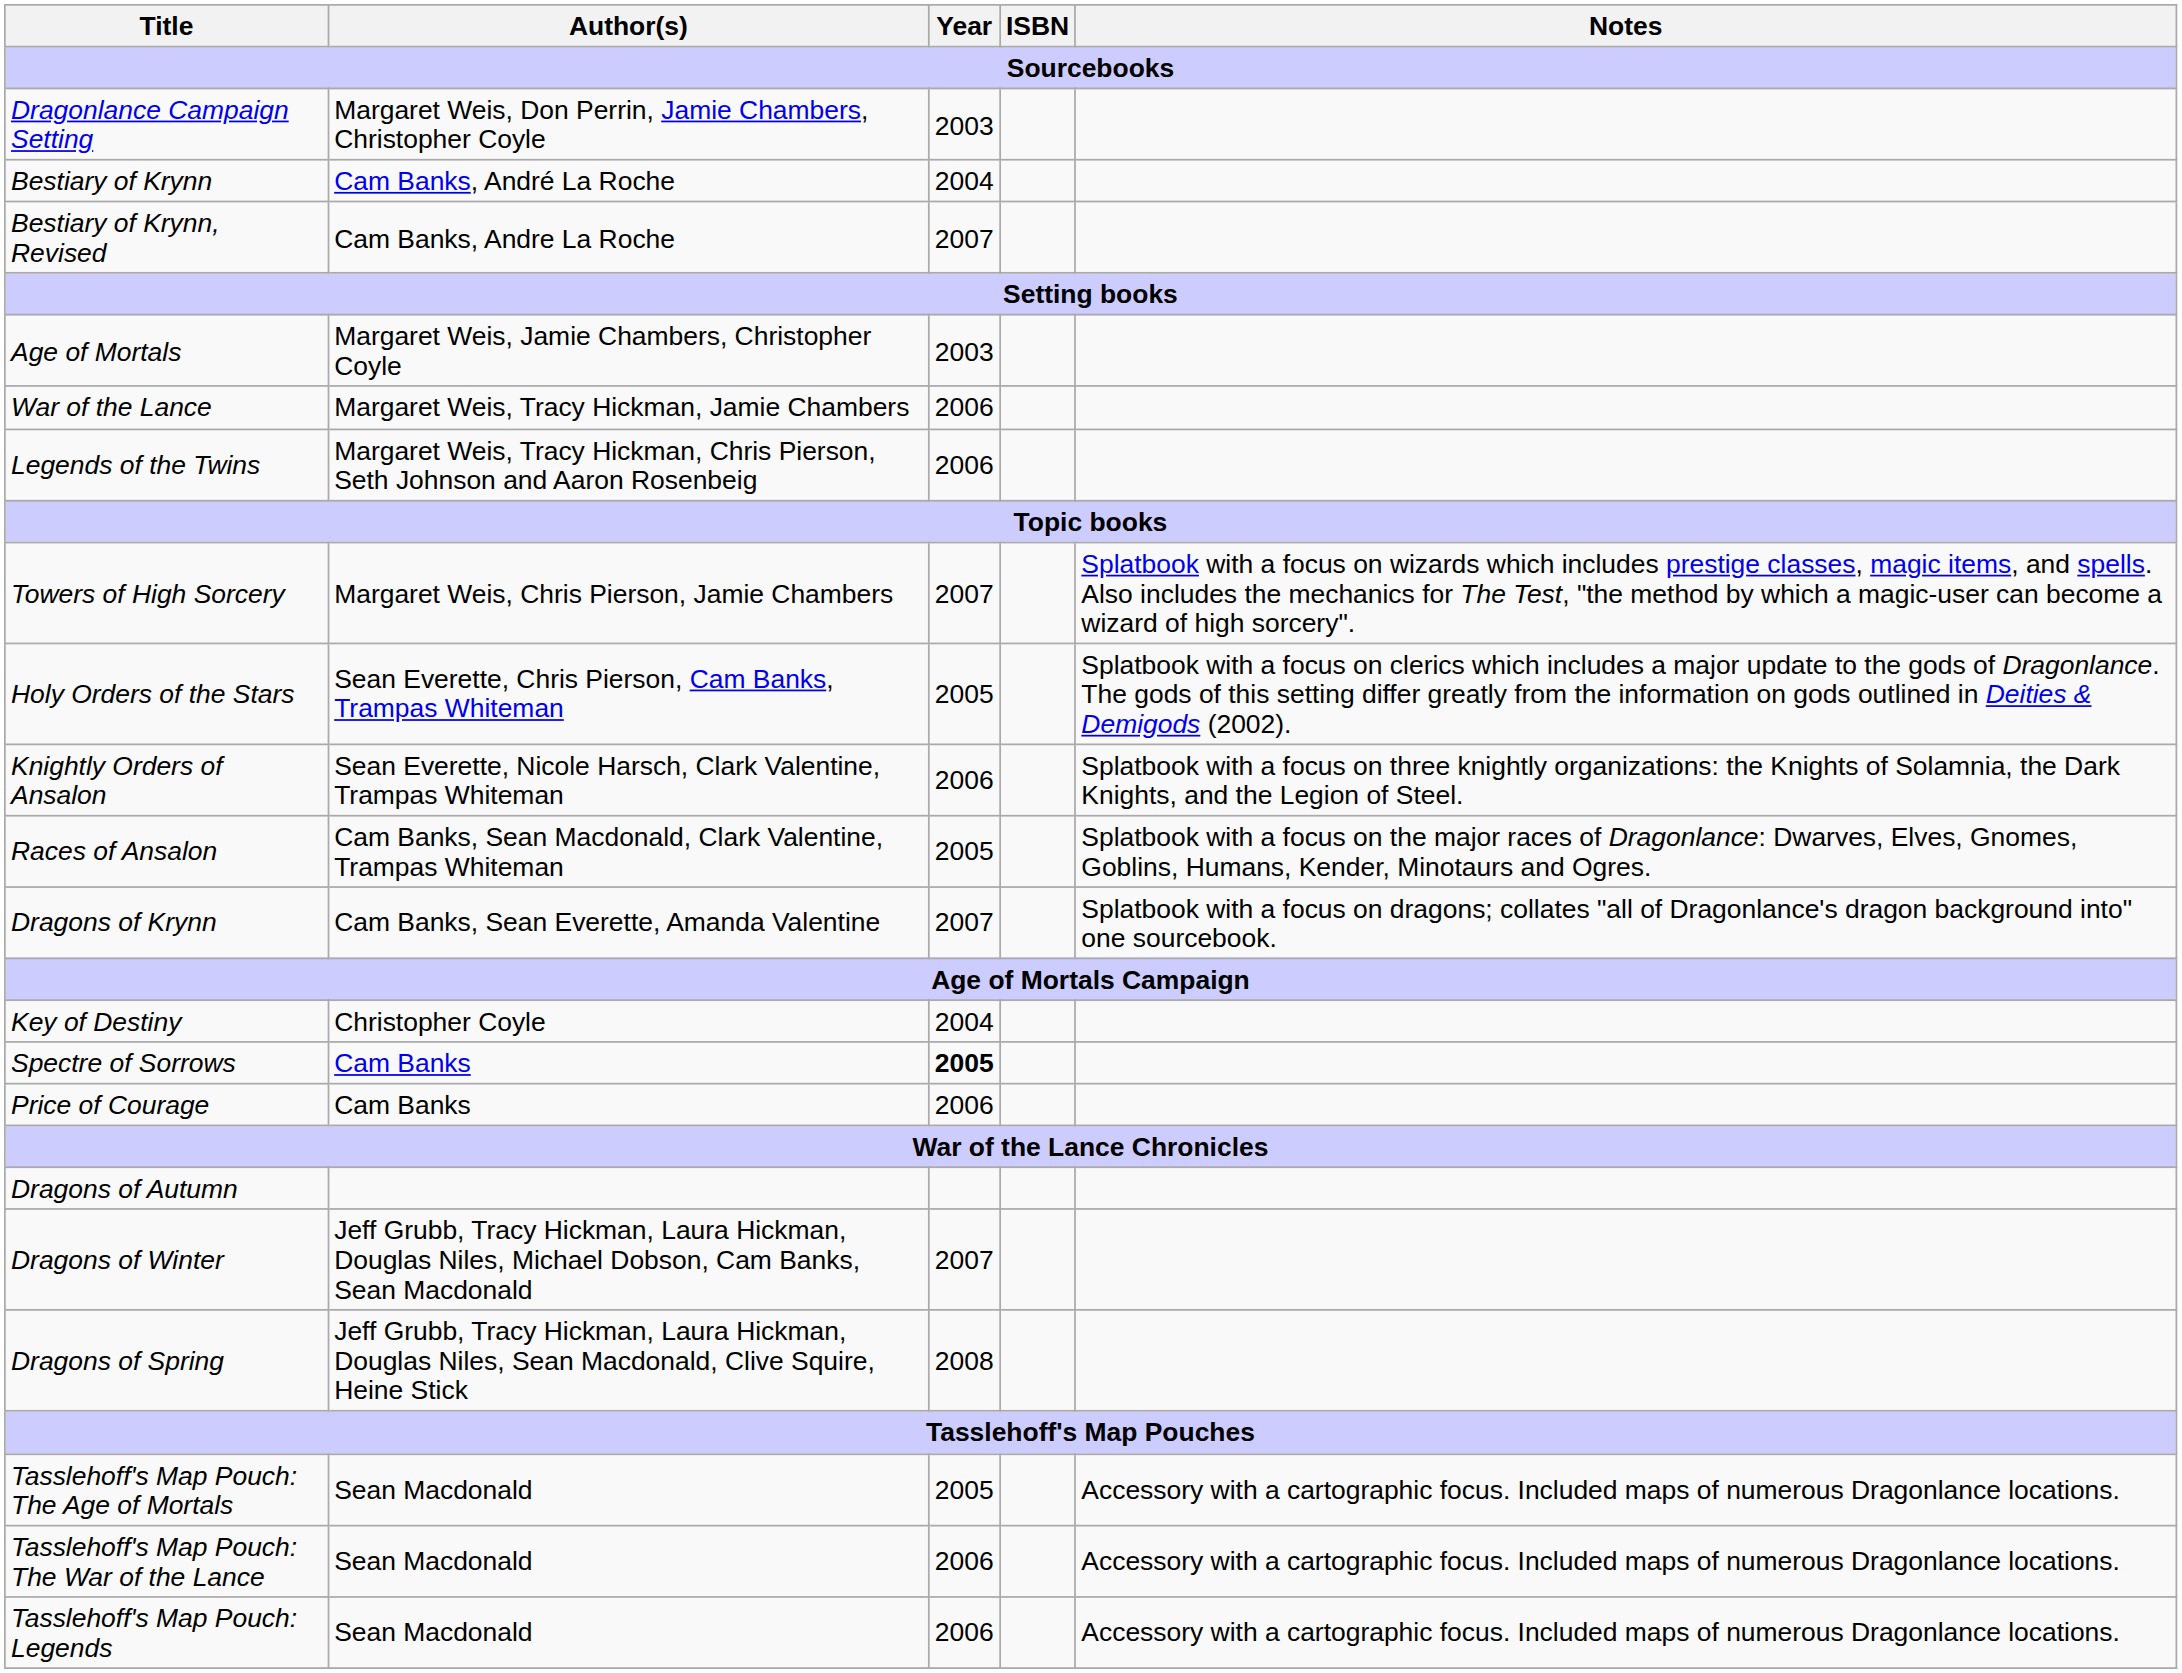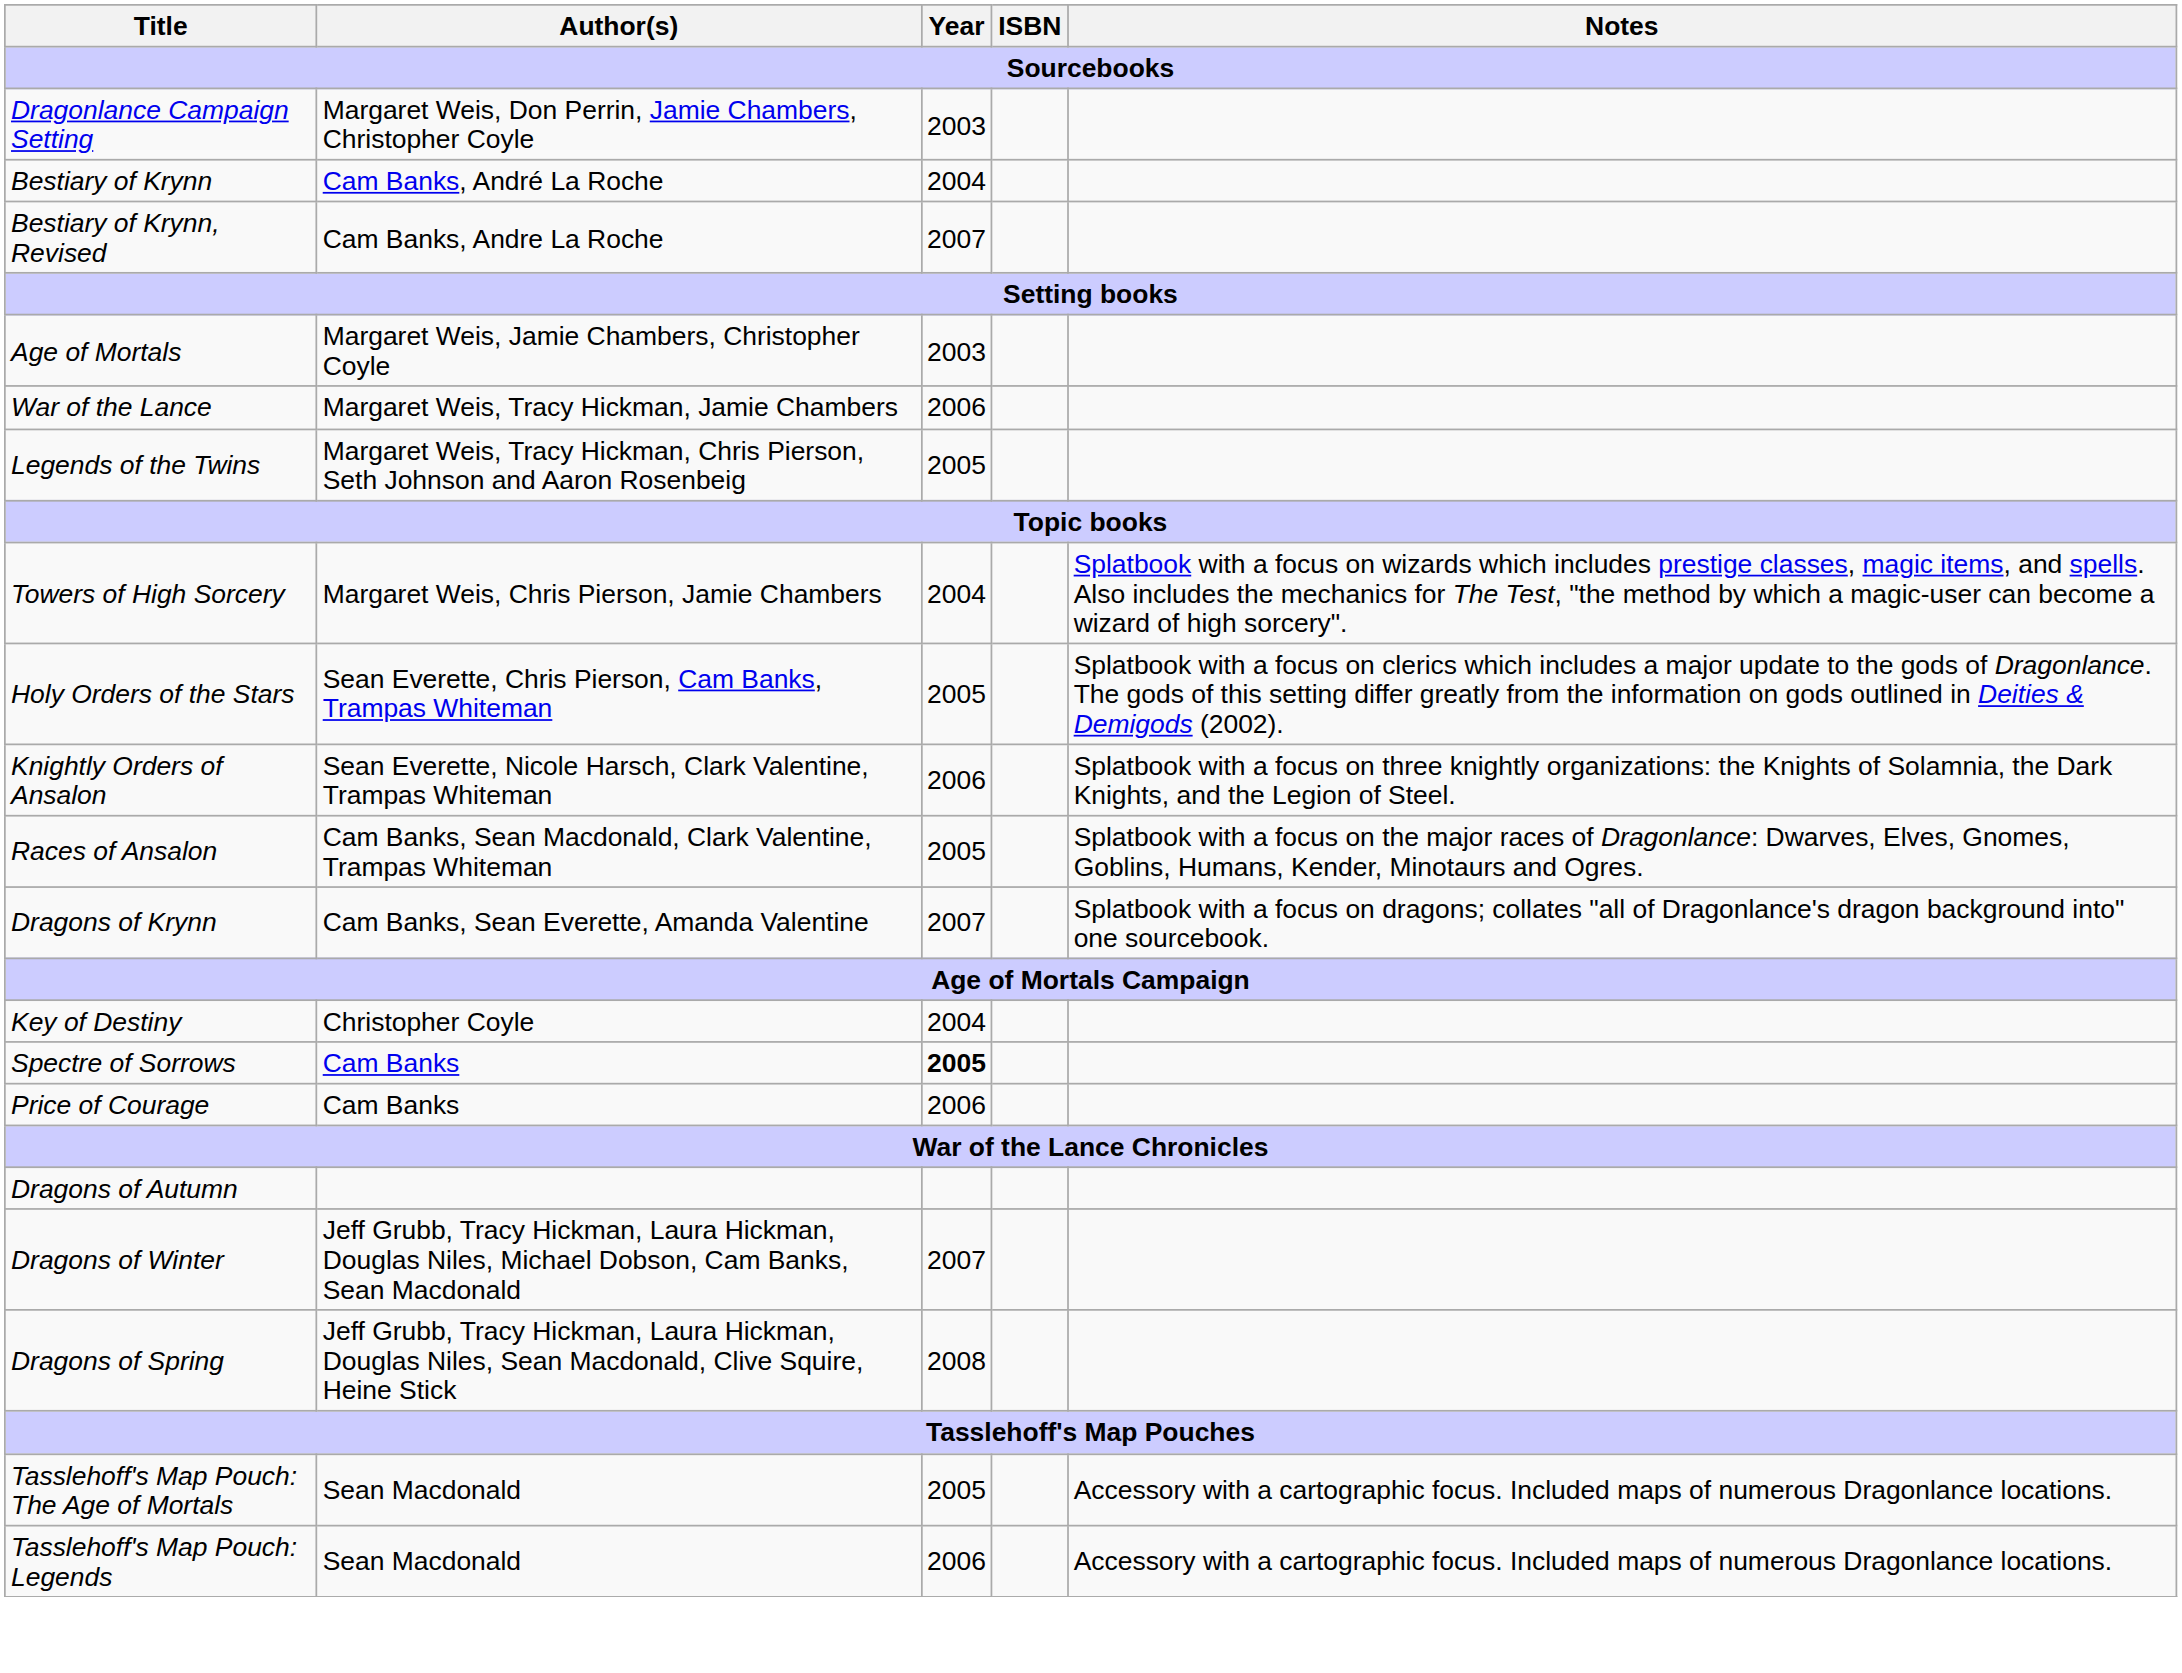(964, 464) 2006 -> (957, 464) 2005
(964, 593) 2007 -> (957, 593) 2004
- row: (154, 1561)
